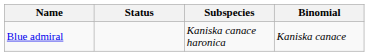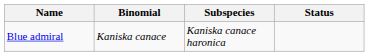columns swapped: (319, 13) <-> (139, 13)
